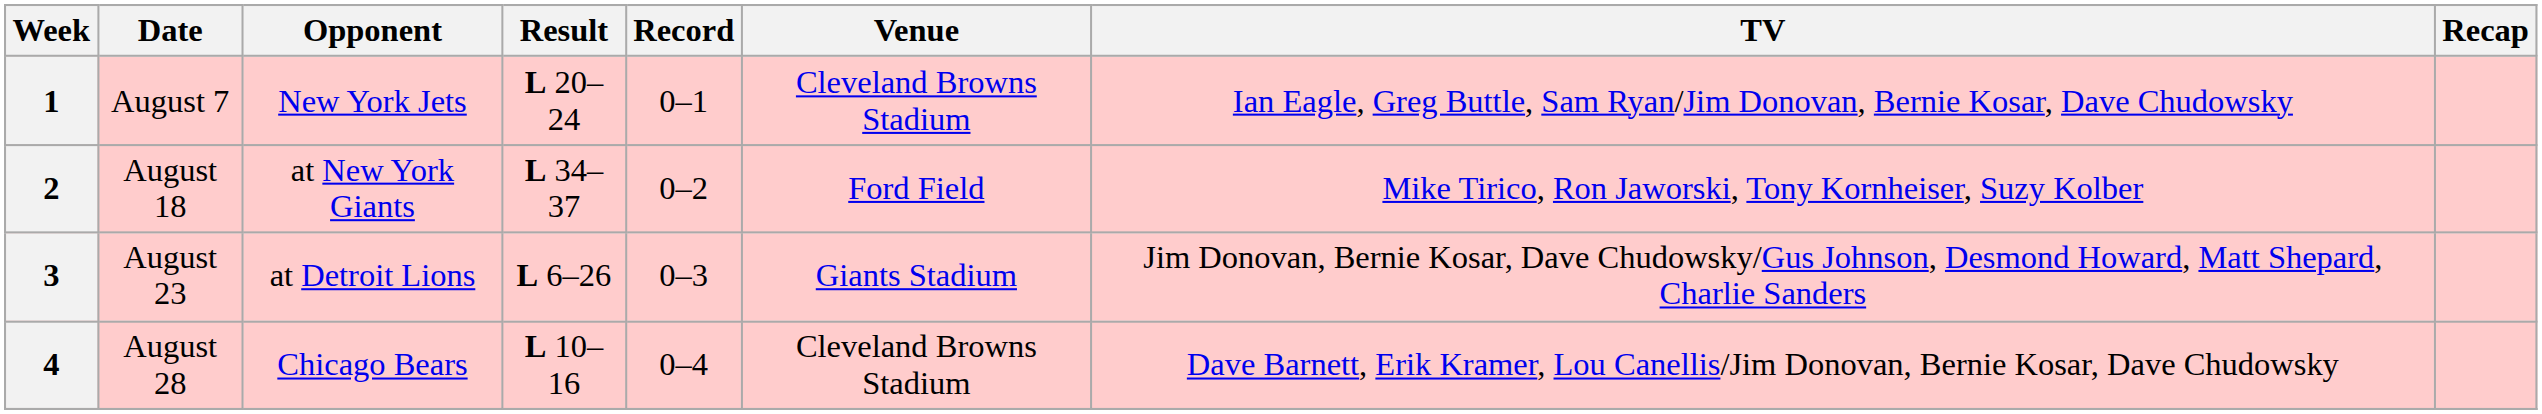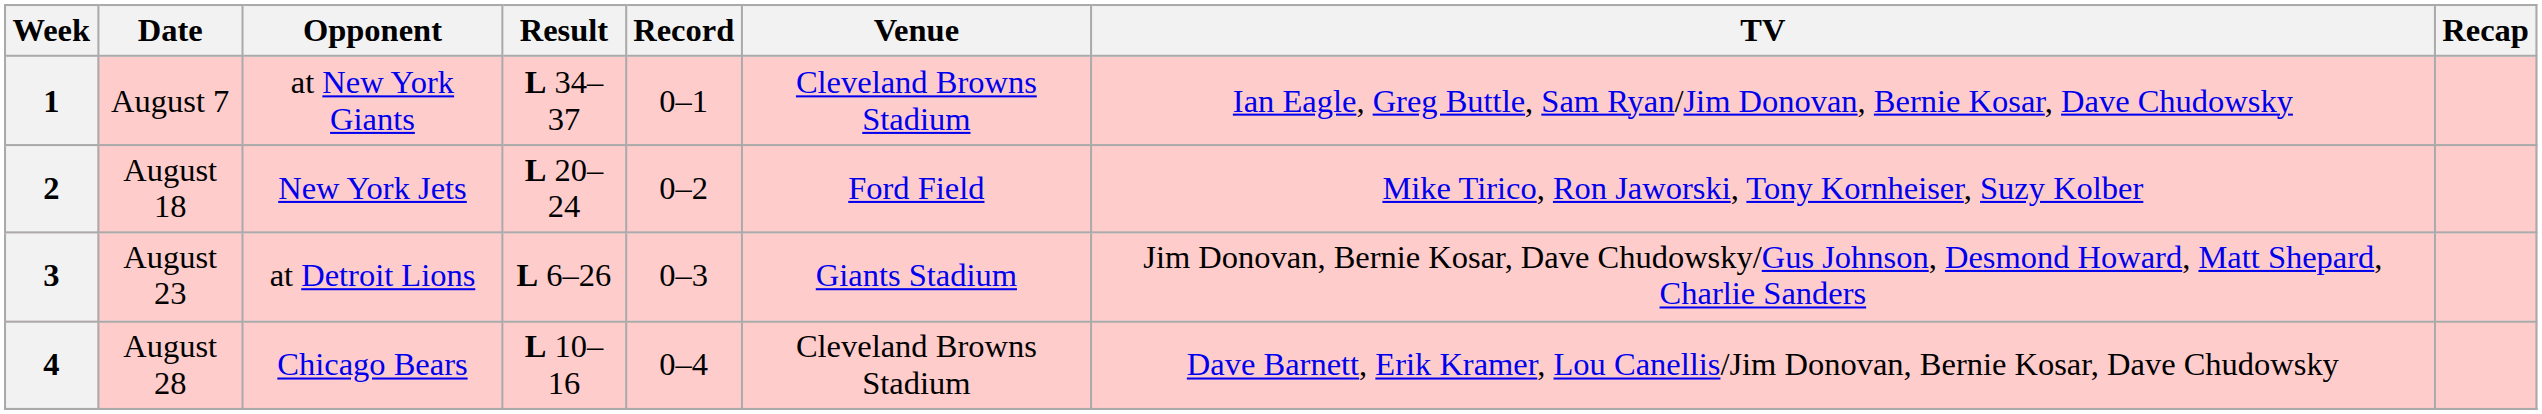(372, 100) New York Jets -> (372, 100) at New York Giants
(564, 100) L 20–24 -> (564, 100) L 34–37
(372, 188) at New York Giants -> (372, 188) New York Jets
(564, 188) L 34–37 -> (564, 188) L 20–24
